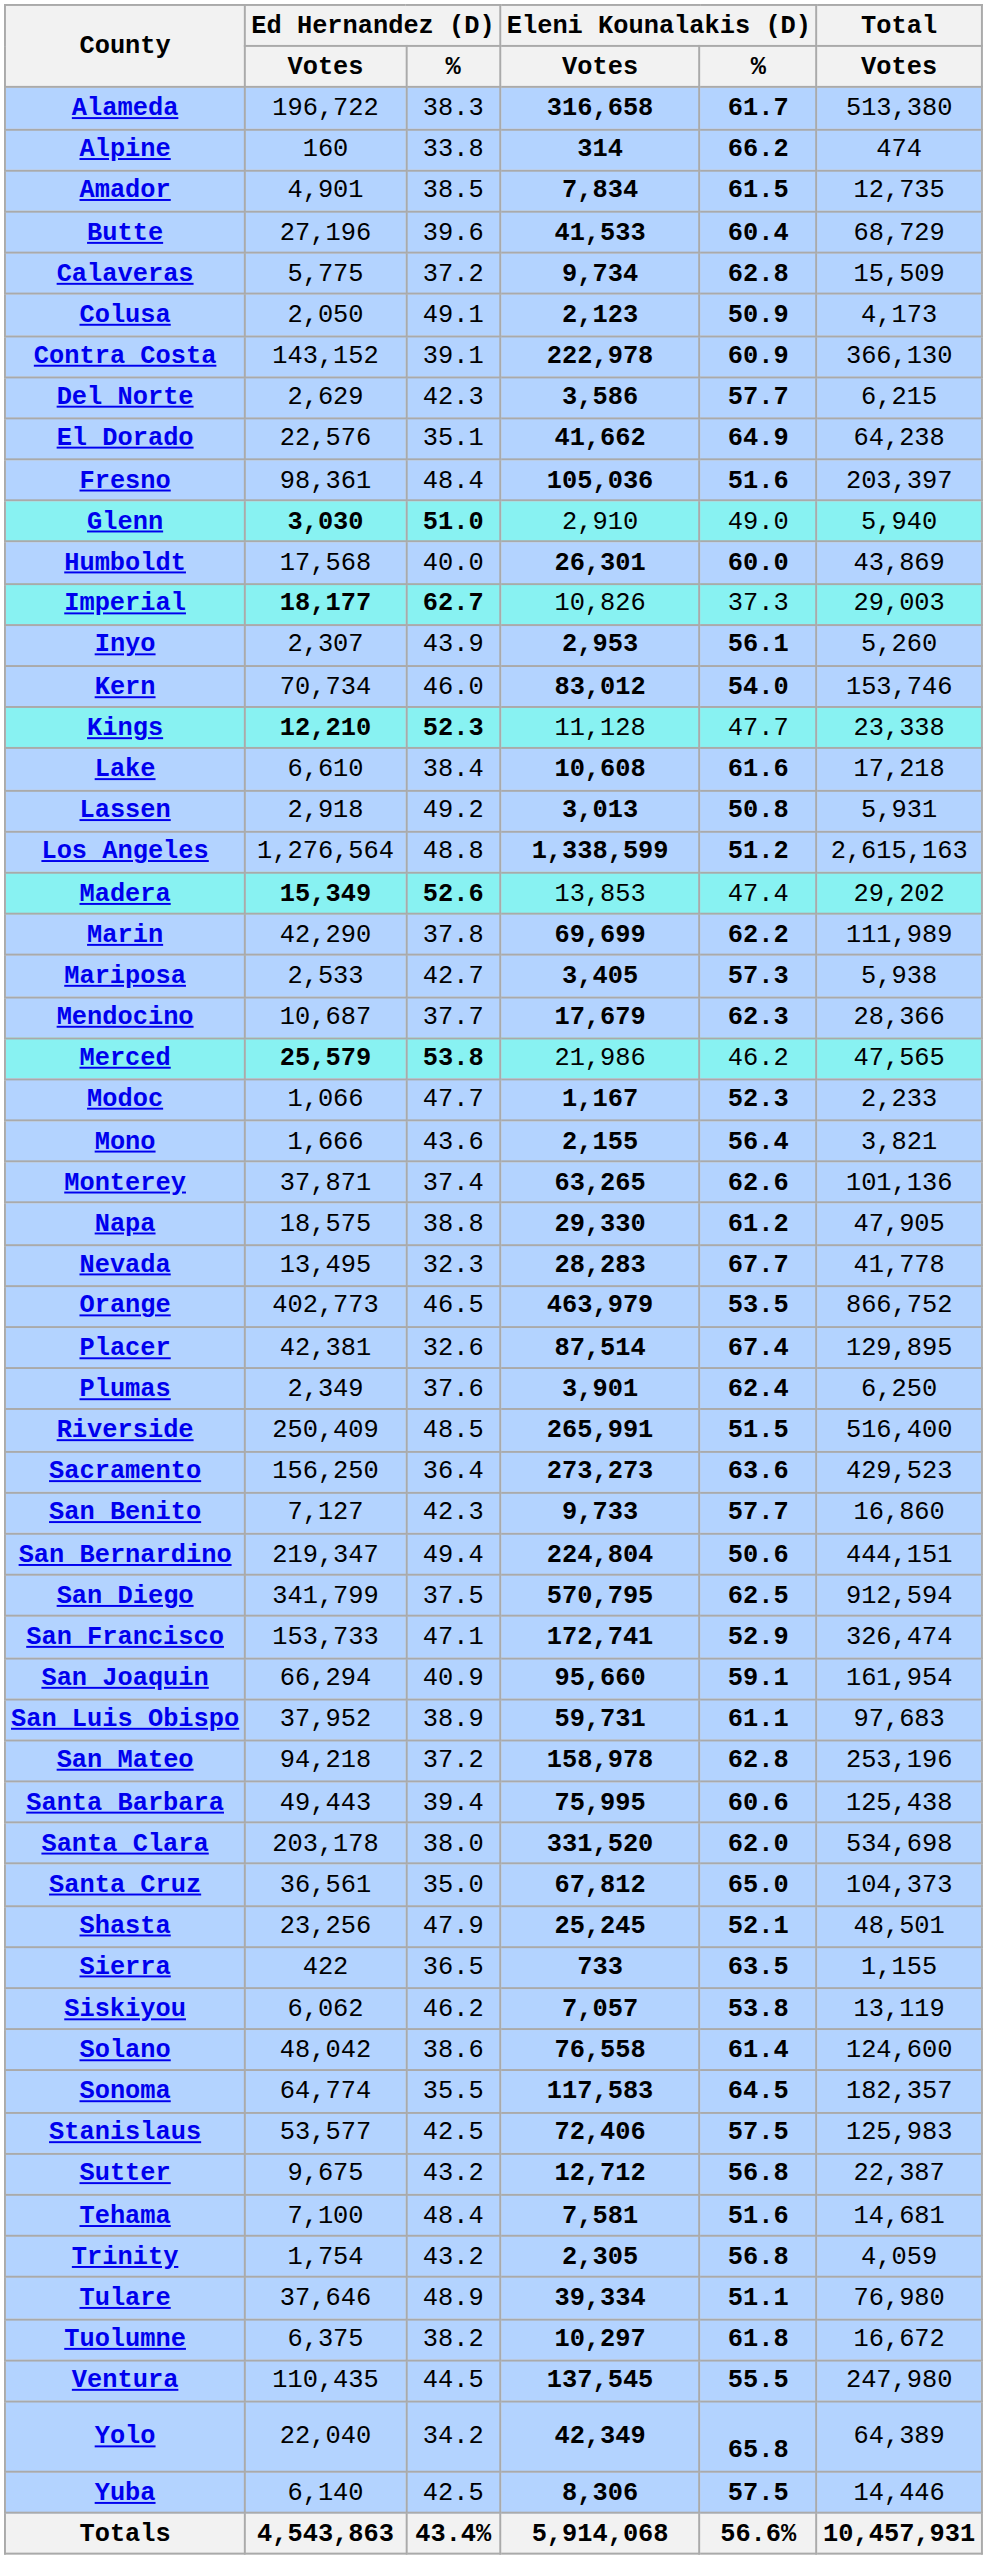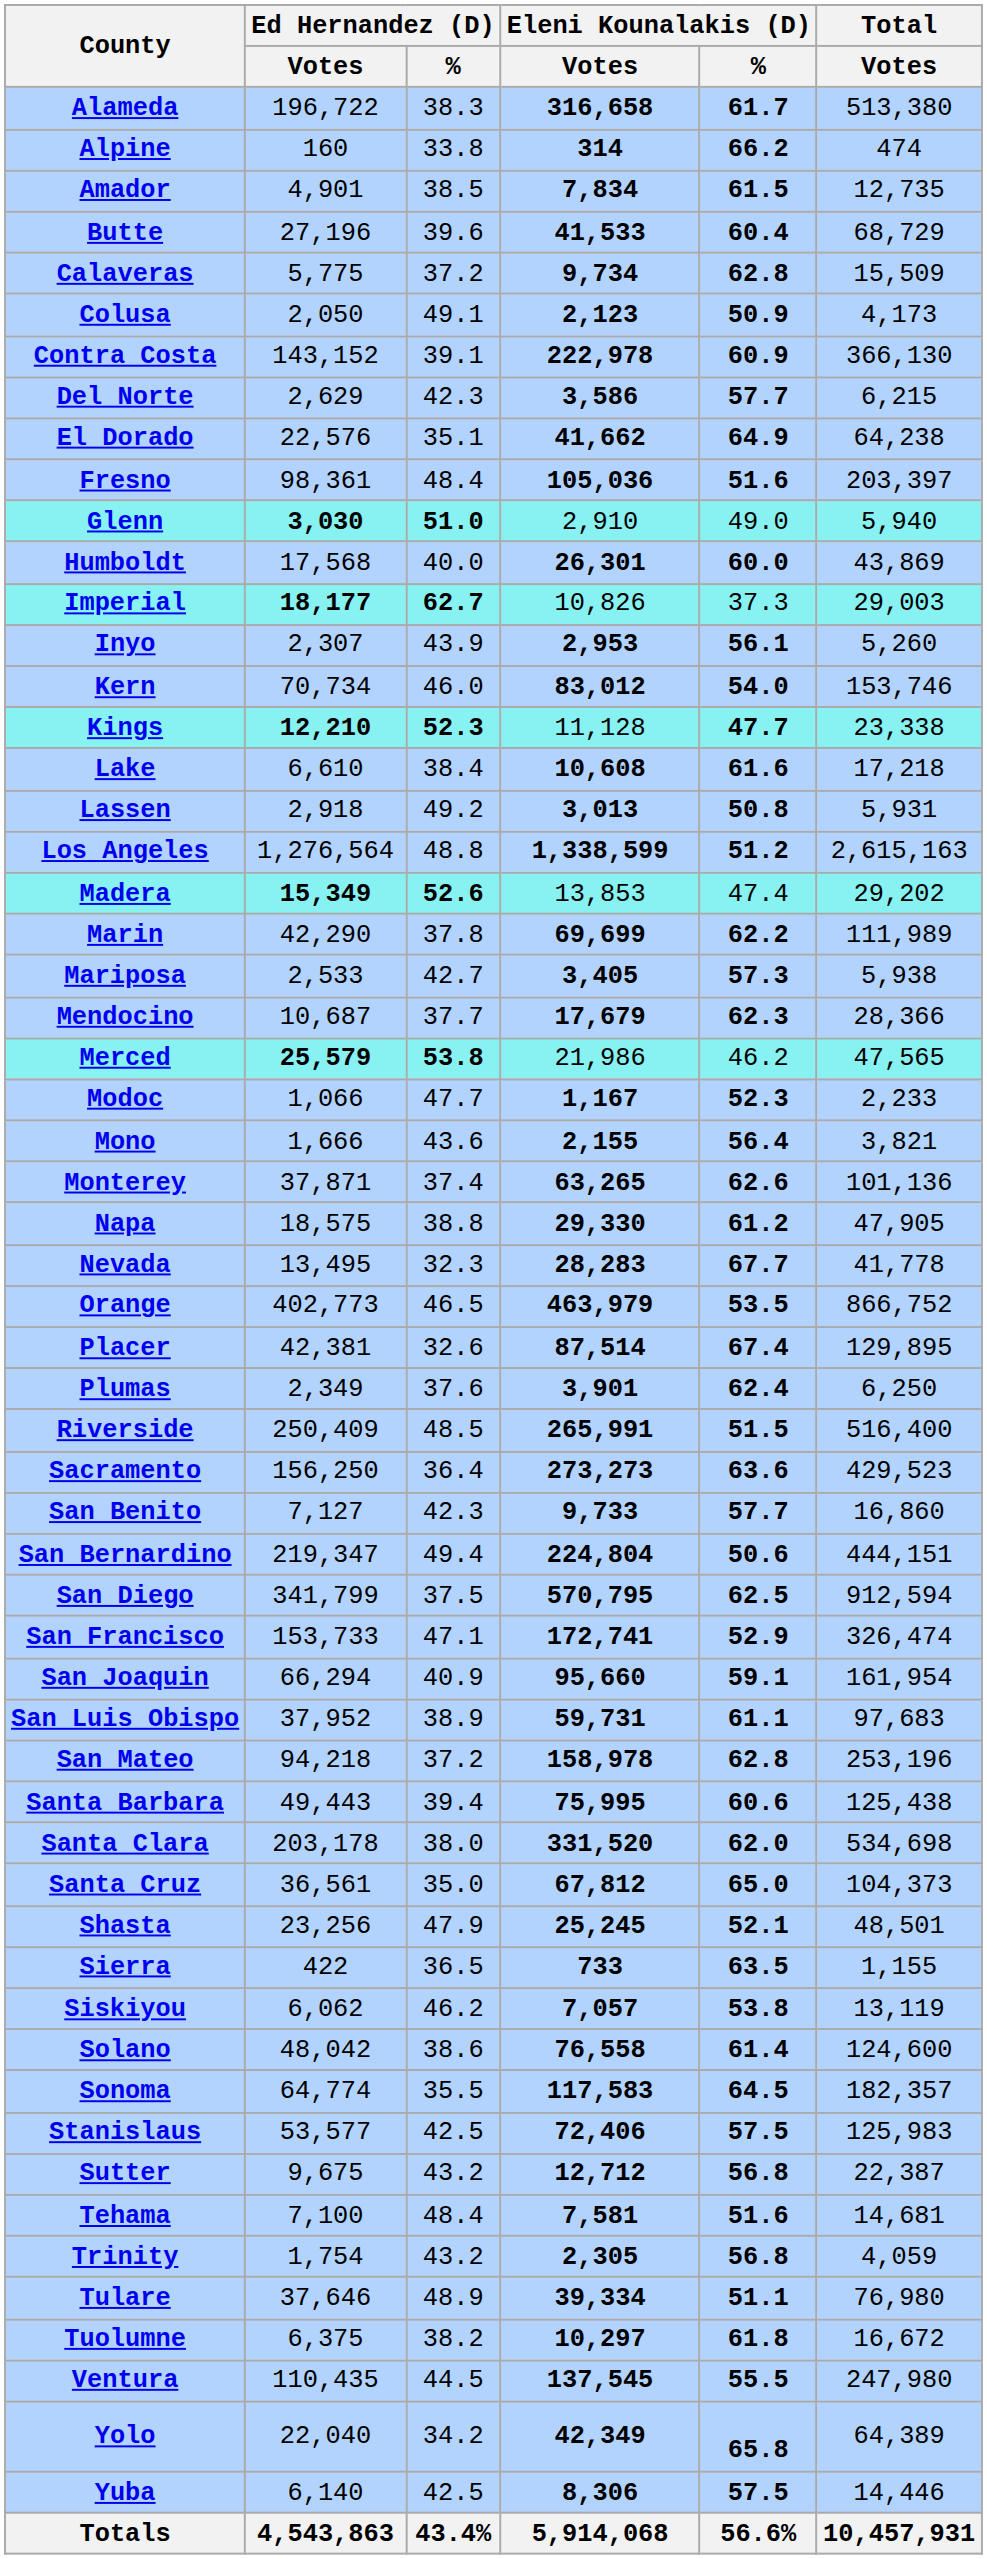(758, 728) normal -> (758, 728) bold
